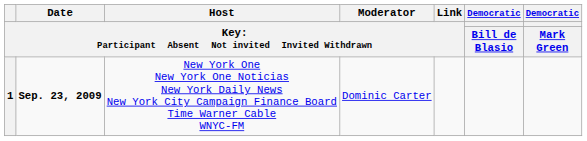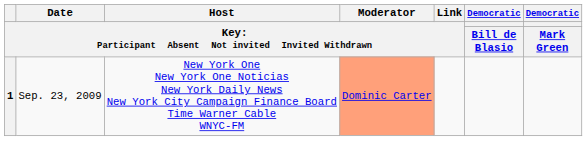(60, 96) bold -> (60, 96) normal
(387, 96) no background -> (387, 96) lightsalmon background
